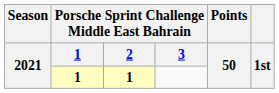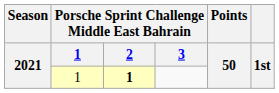(77, 76) bold -> (77, 76) normal
